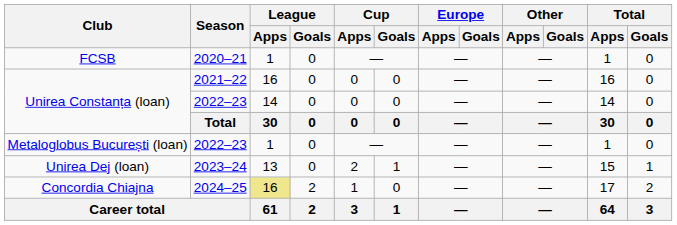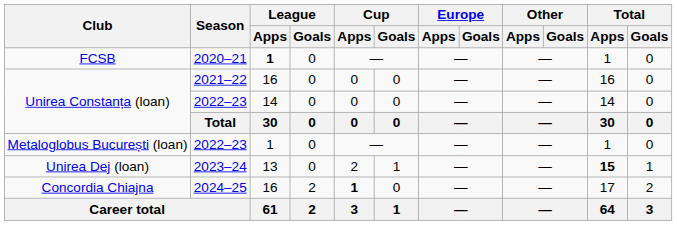(270, 58) normal -> (270, 58) bold
(607, 166) normal -> (607, 166) bold
(270, 187) khaki background -> (270, 187) no background
(354, 187) normal -> (354, 187) bold
